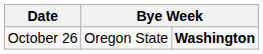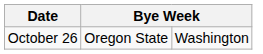(215, 38) bold -> (212, 38) normal
